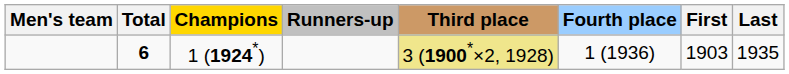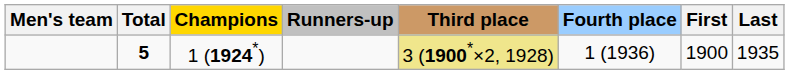(144, 53) 6 -> (144, 53) 5
(707, 53) 1903 -> (707, 53) 1900
